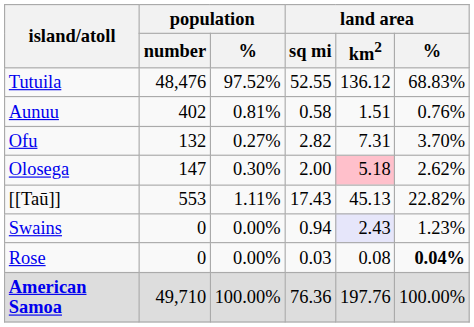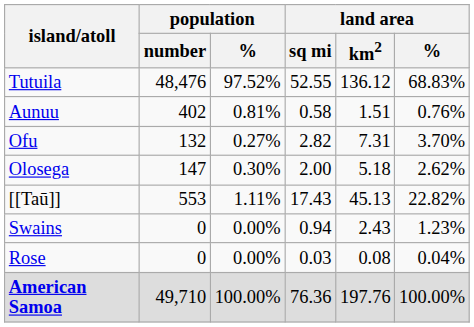(374, 169) pink background -> (374, 169) no background
(374, 228) lavender background -> (374, 228) no background
(440, 257) bold -> (441, 257) normal
